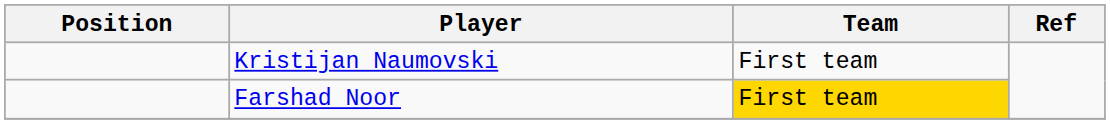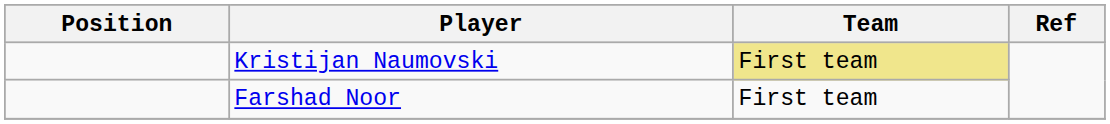(808, 61) no background -> (808, 61) khaki background
(808, 99) gold background -> (808, 99) no background
